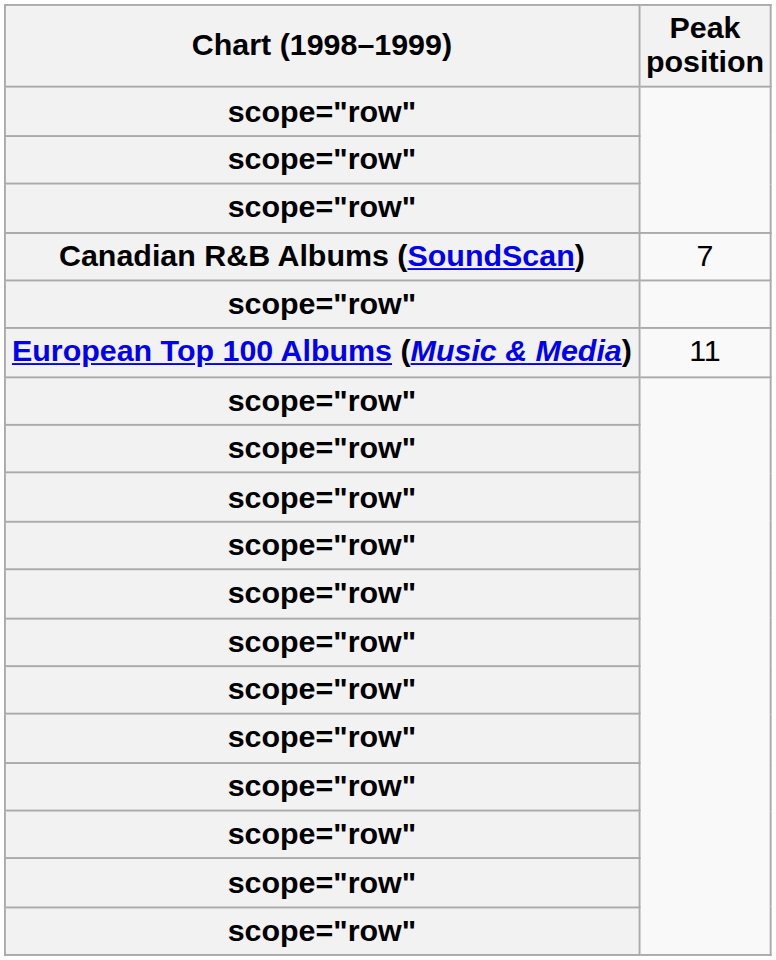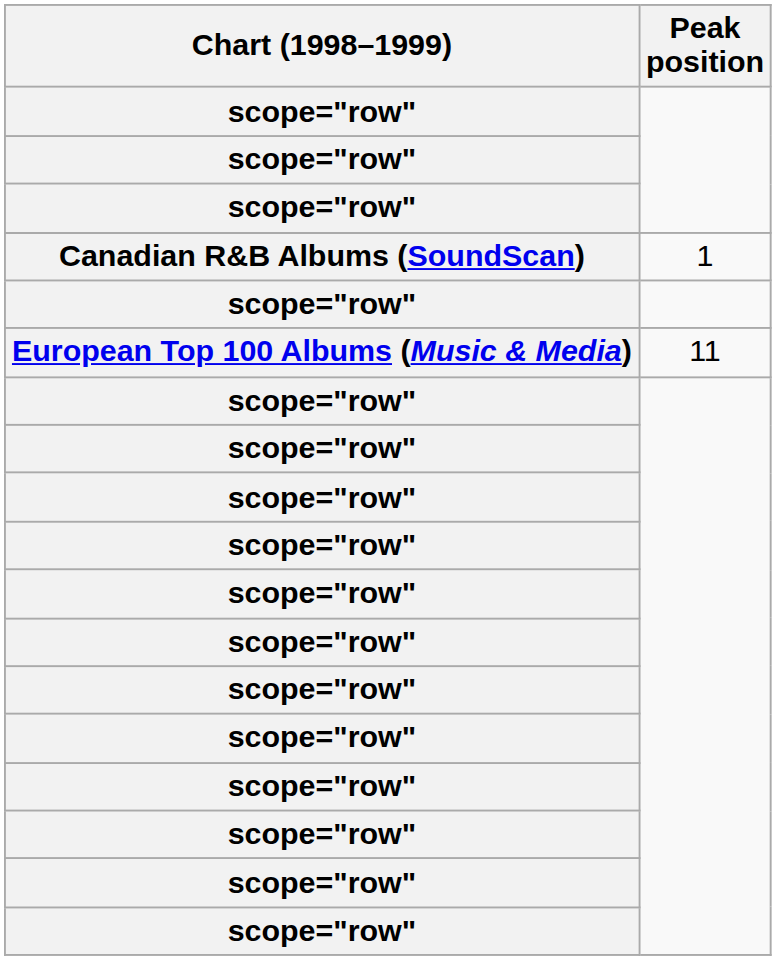(705, 255) 7 -> (705, 255) 1
